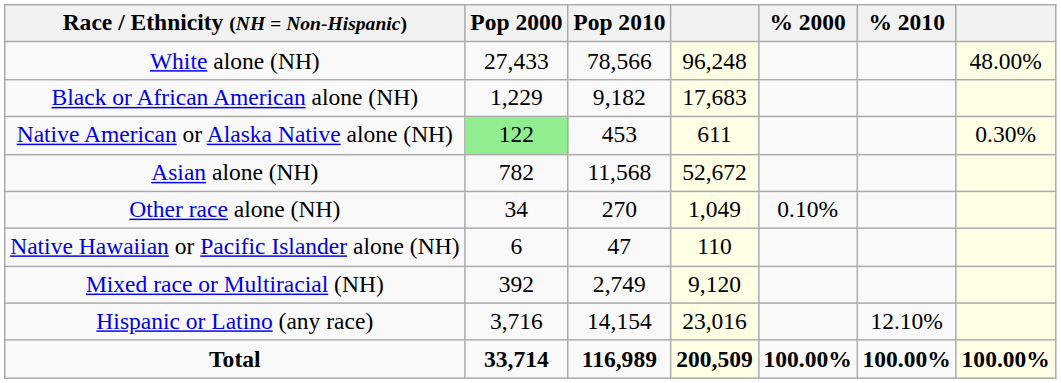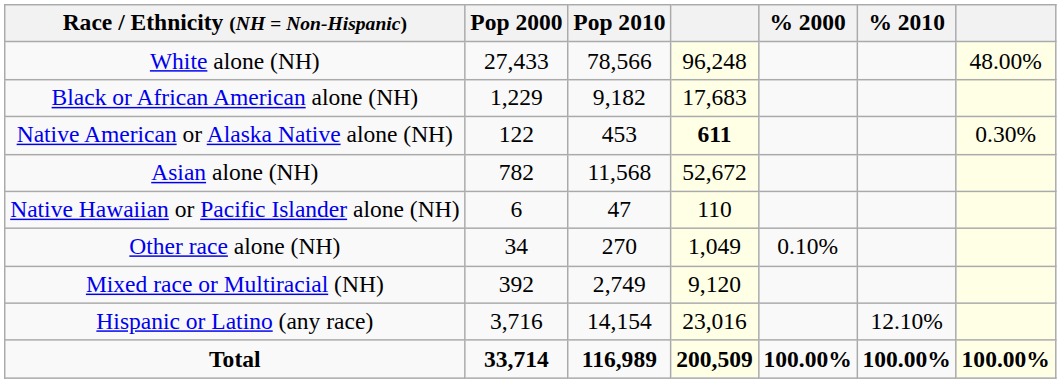(516, 135) lightgreen background -> (516, 135) no background
(714, 135) normal -> (714, 135) bold
rows swapped: (235, 246) <-> (235, 209)
